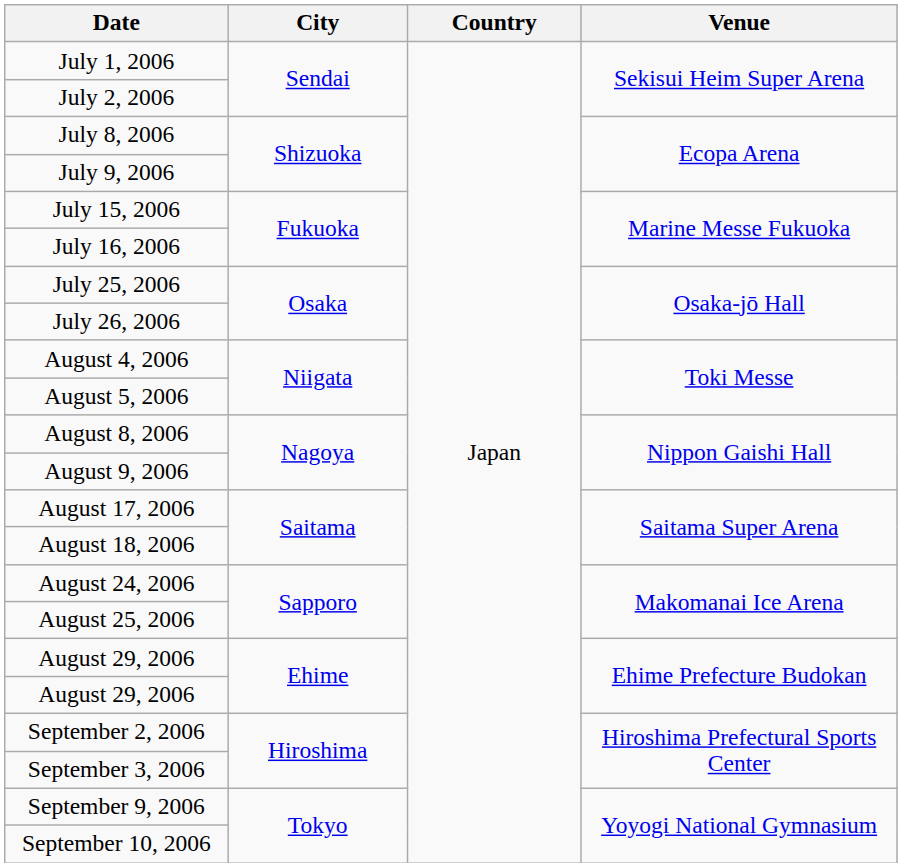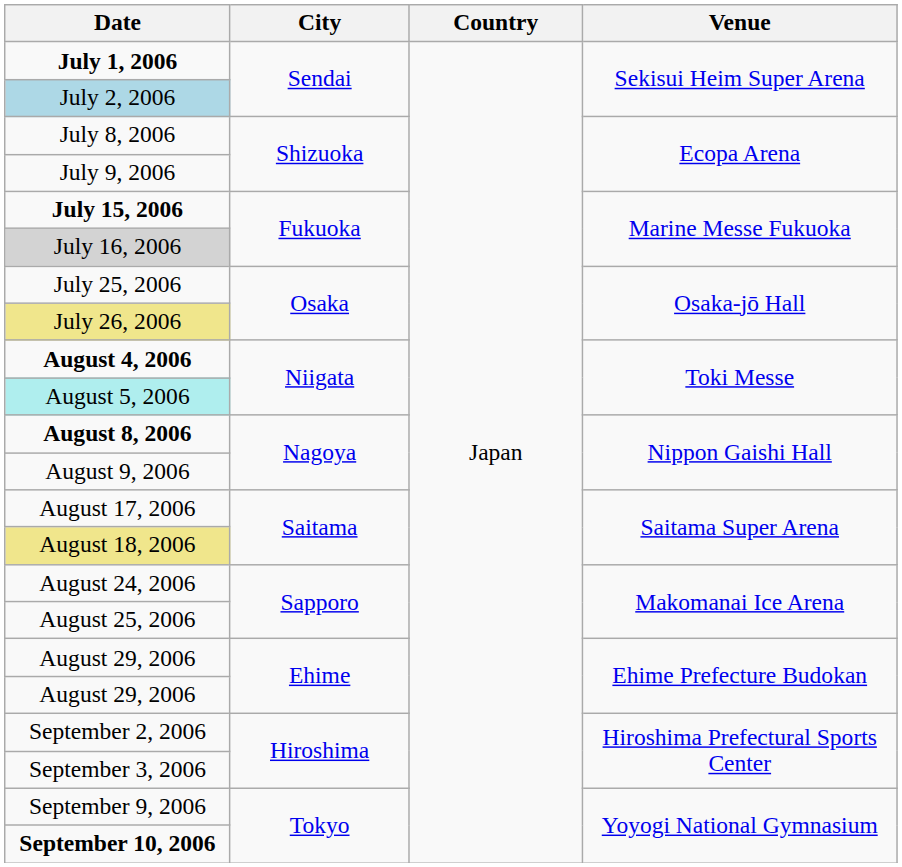(116, 60) normal -> (117, 60) bold
(116, 97) no background -> (117, 97) lightblue background
(116, 209) normal -> (117, 209) bold
(116, 246) no background -> (117, 246) lightgrey background
(116, 321) no background -> (117, 321) khaki background
(116, 358) normal -> (117, 358) bold
(116, 396) no background -> (117, 396) paleturquoise background
(116, 433) normal -> (117, 433) bold
(116, 545) no background -> (117, 545) khaki background
(116, 843) normal -> (117, 843) bold
